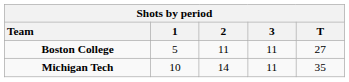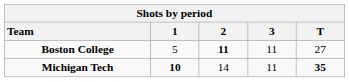(223, 49) normal -> (223, 49) bold
(175, 67) normal -> (175, 67) bold
(320, 67) normal -> (320, 67) bold
